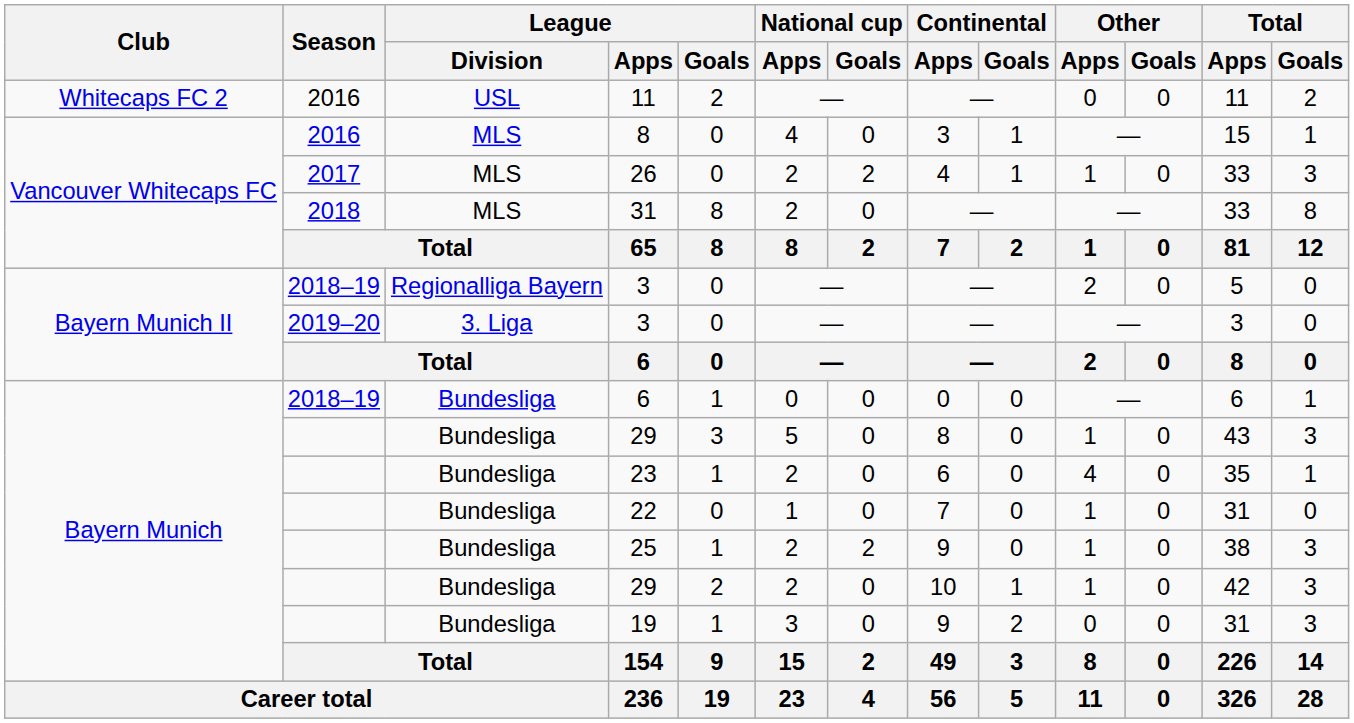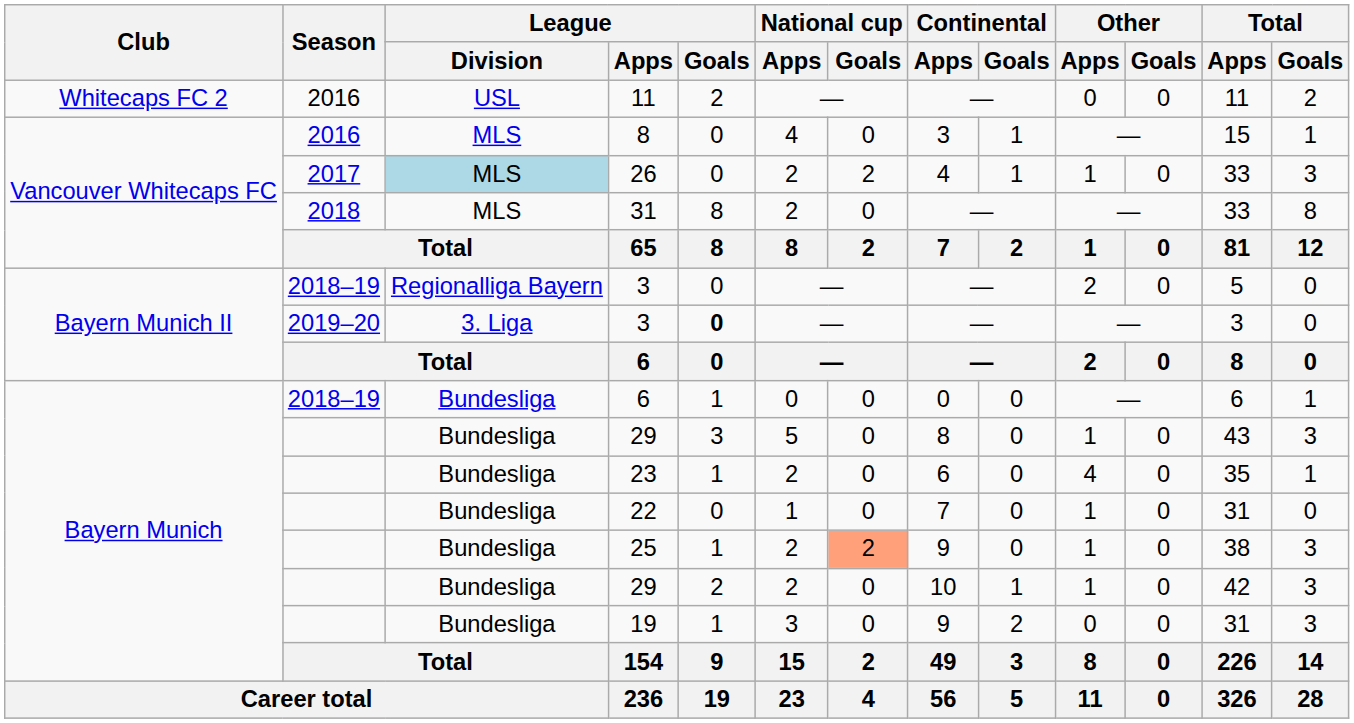(497, 173) no background -> (497, 173) lightblue background
(717, 323) normal -> (717, 323) bold
(868, 549) no background -> (868, 549) lightsalmon background
